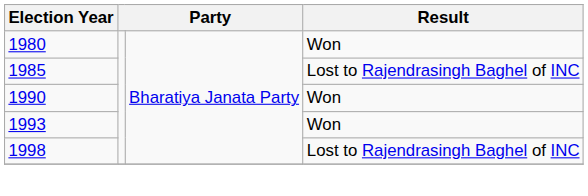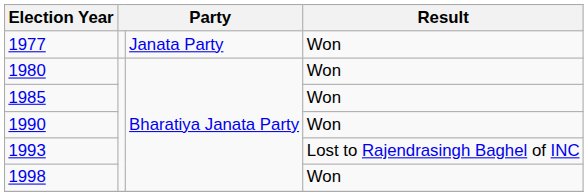+ row: (27, 44)
(443, 71) Lost to Rajendrasingh Baghel of INC -> (324, 97) Won
(324, 124) Won -> (443, 151) Lost to Rajendrasingh Baghel of INC
(443, 151) Lost to Rajendrasingh Baghel of INC -> (324, 177) Won
